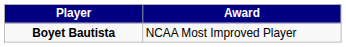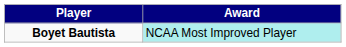(221, 32) no background -> (221, 32) paleturquoise background
